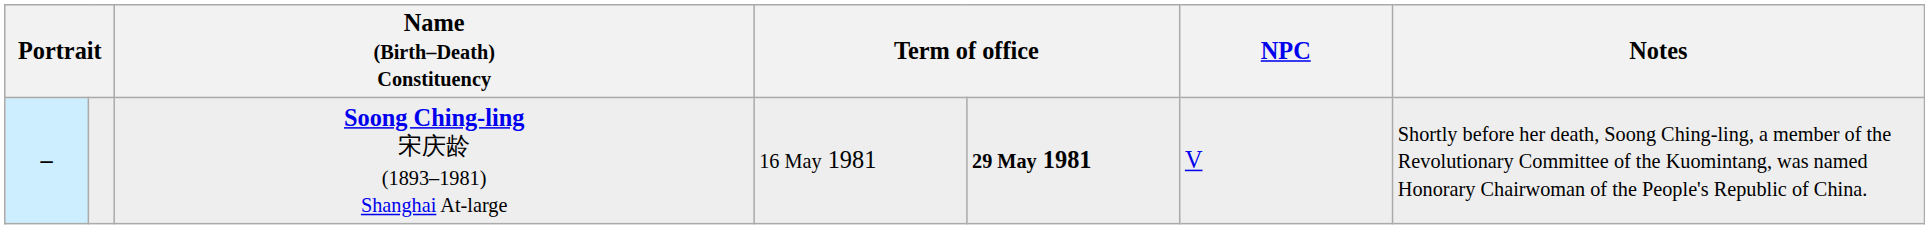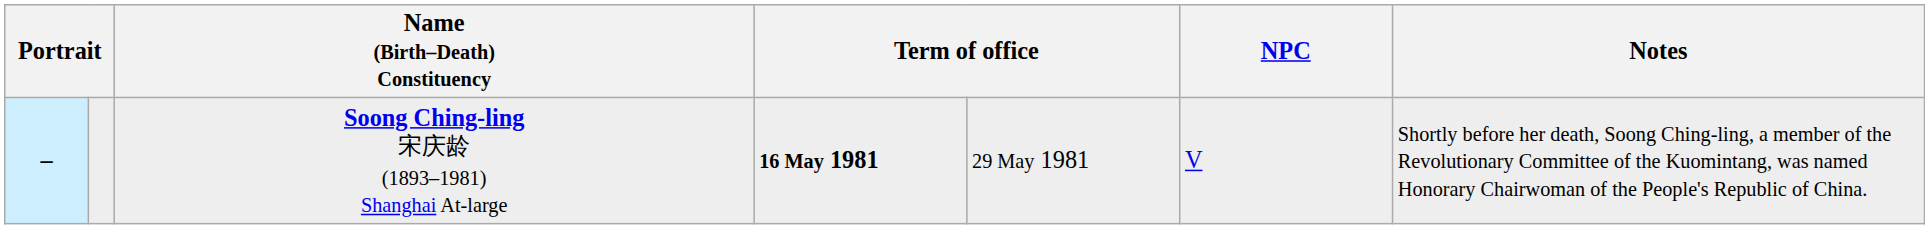(818, 160) normal -> (819, 160) bold
(1032, 160) bold -> (1031, 160) normal
